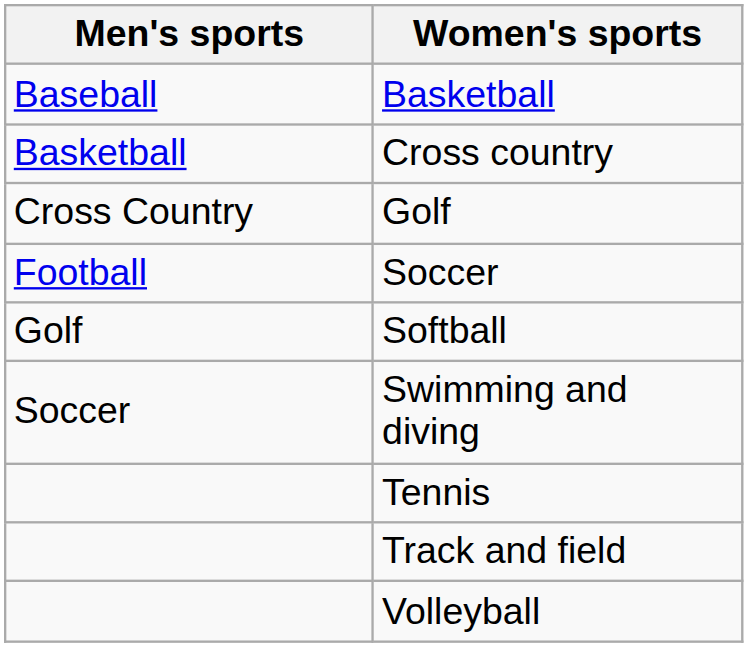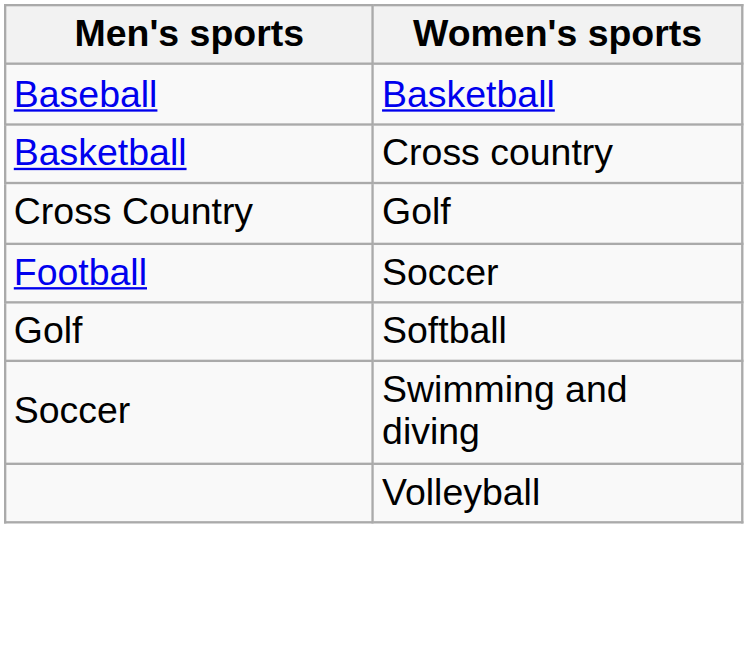- row: (436, 491)
- row: (504, 551)
